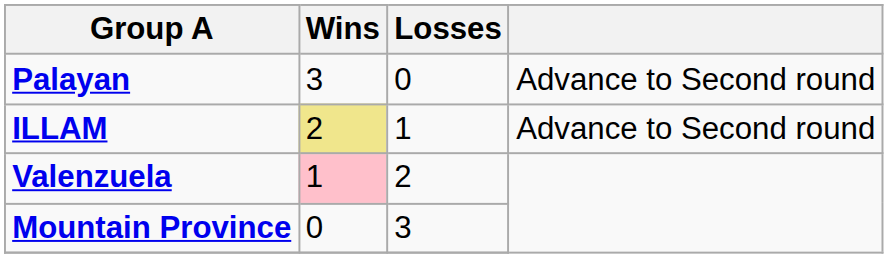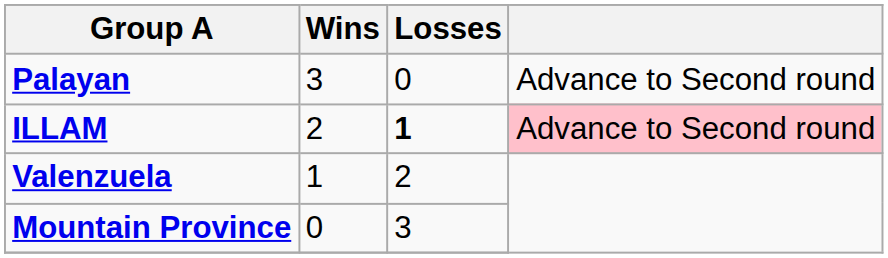(314, 128) khaki background -> (314, 128) no background
(403, 128) normal -> (403, 128) bold
(696, 128) no background -> (696, 128) pink background
(314, 177) pink background -> (314, 177) no background
